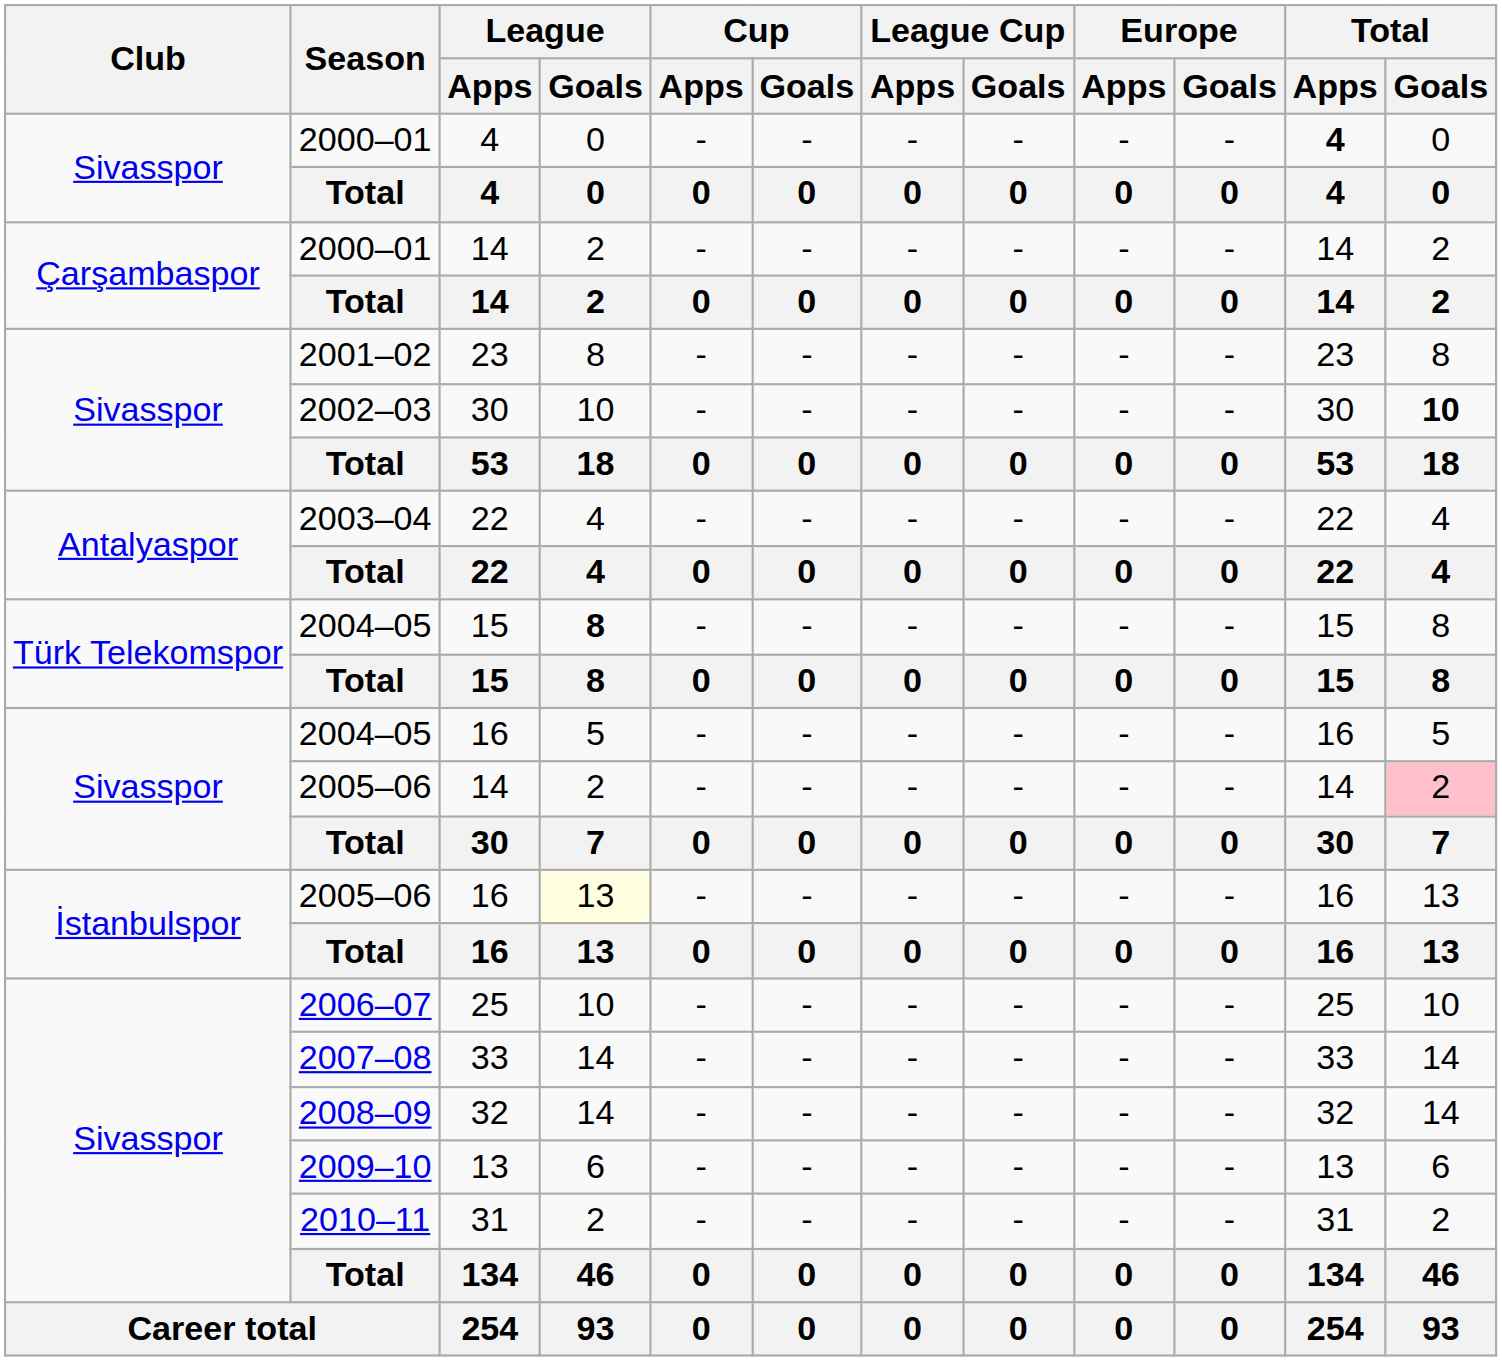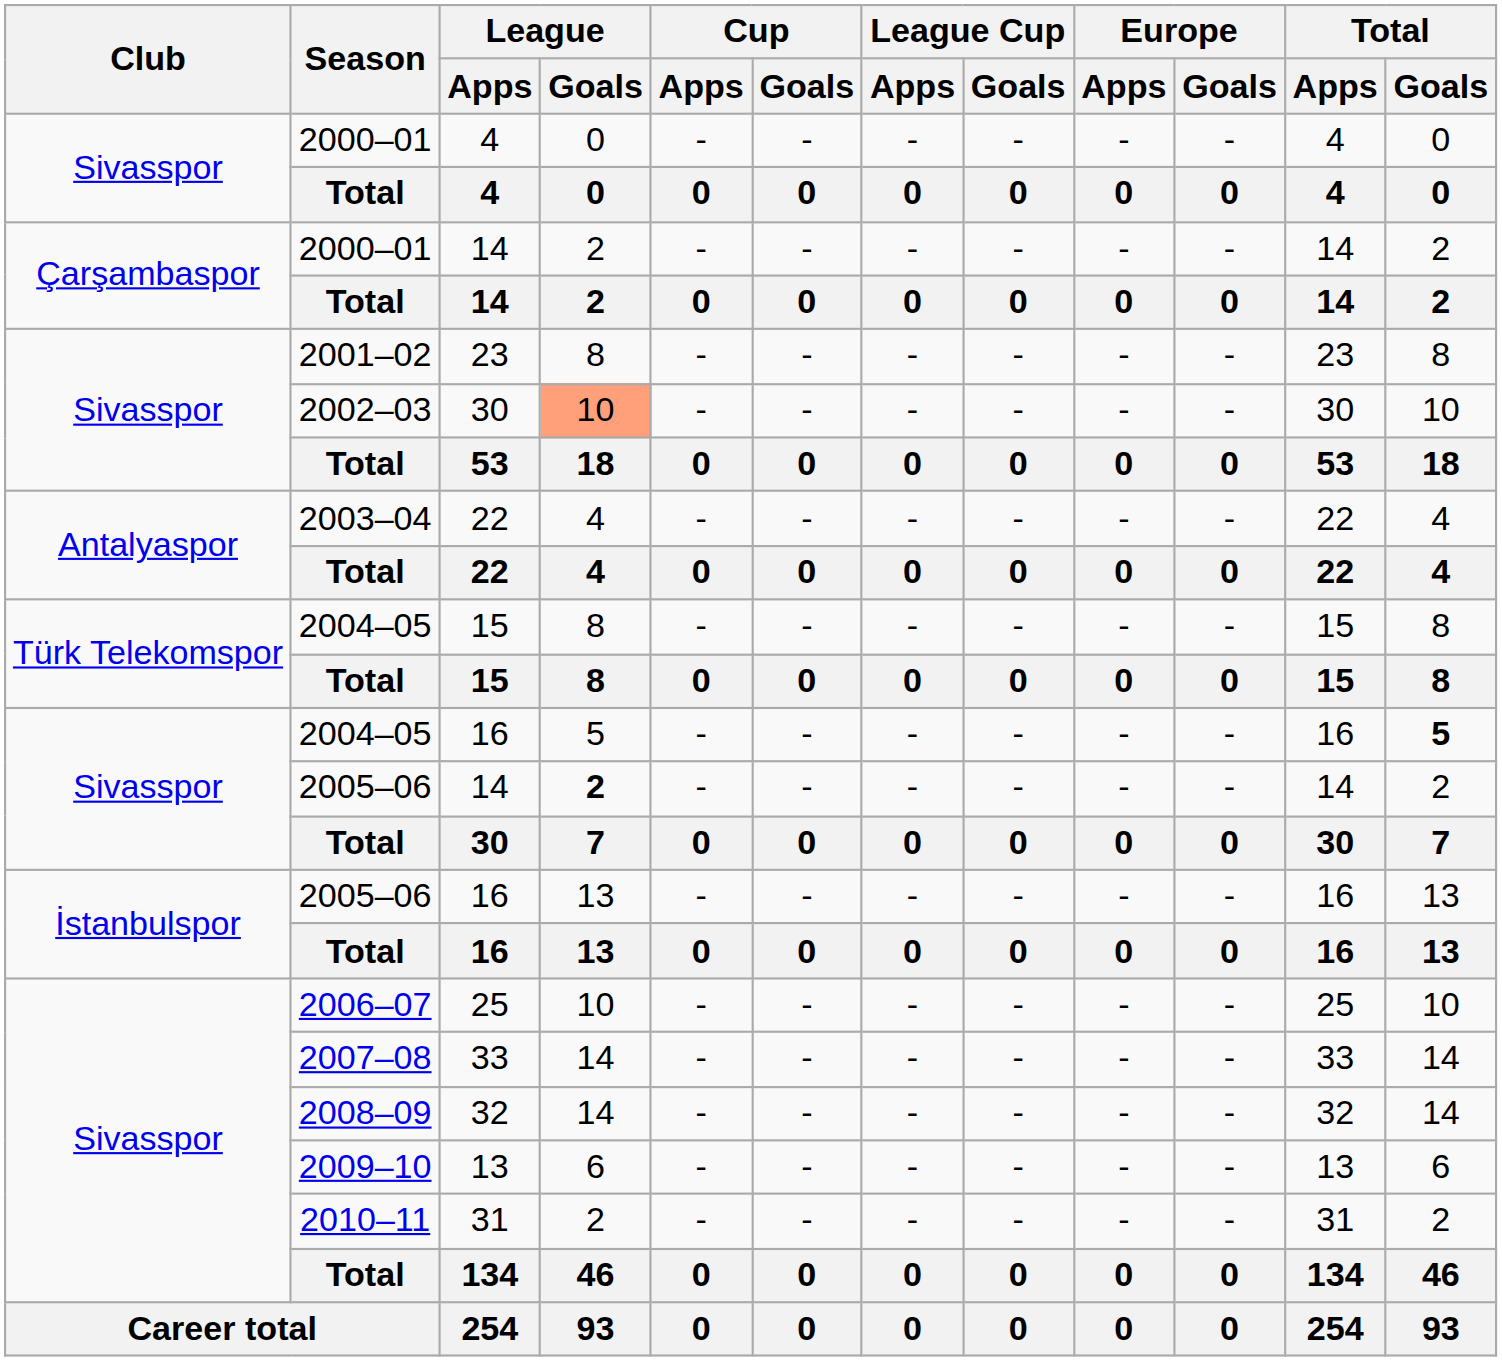(1335, 139) bold -> (1335, 139) normal
(595, 409) no background -> (595, 409) lightsalmon background
(1441, 409) bold -> (1441, 409) normal
(596, 626) bold -> (596, 626) normal
(1441, 734) normal -> (1441, 734) bold
(596, 788) normal -> (596, 788) bold
(1441, 788) pink background -> (1441, 788) no background
(595, 896) lightyellow background -> (595, 896) no background
